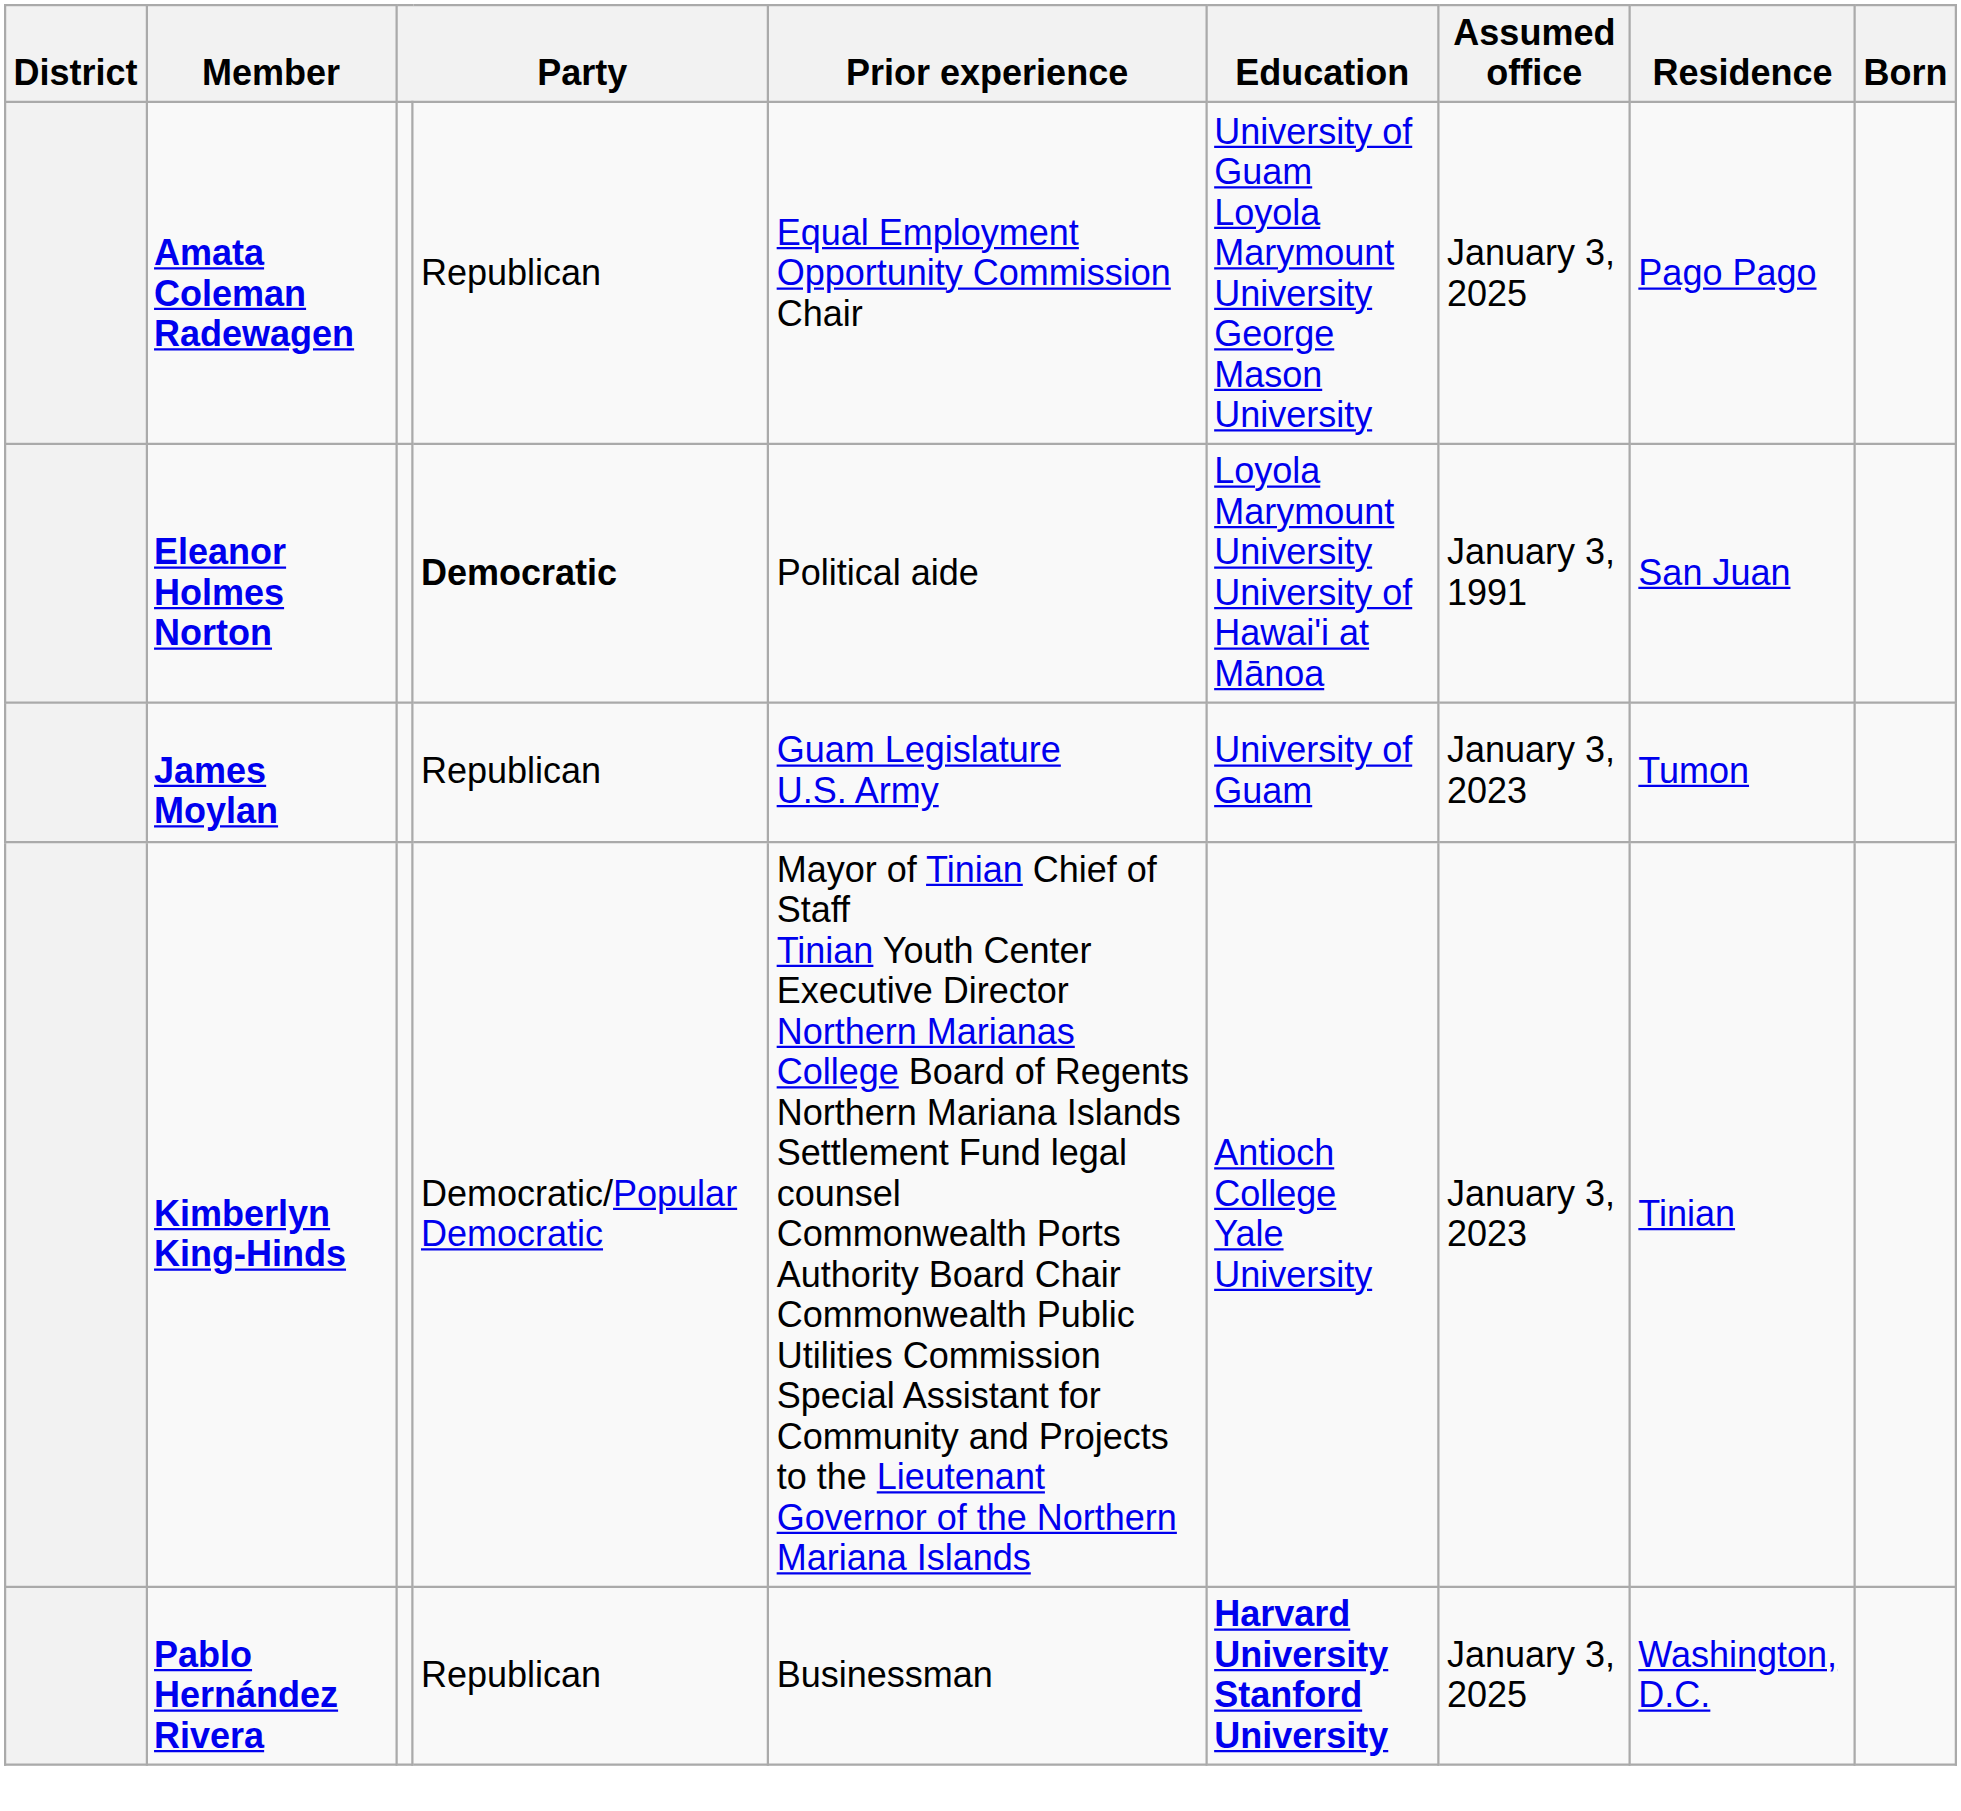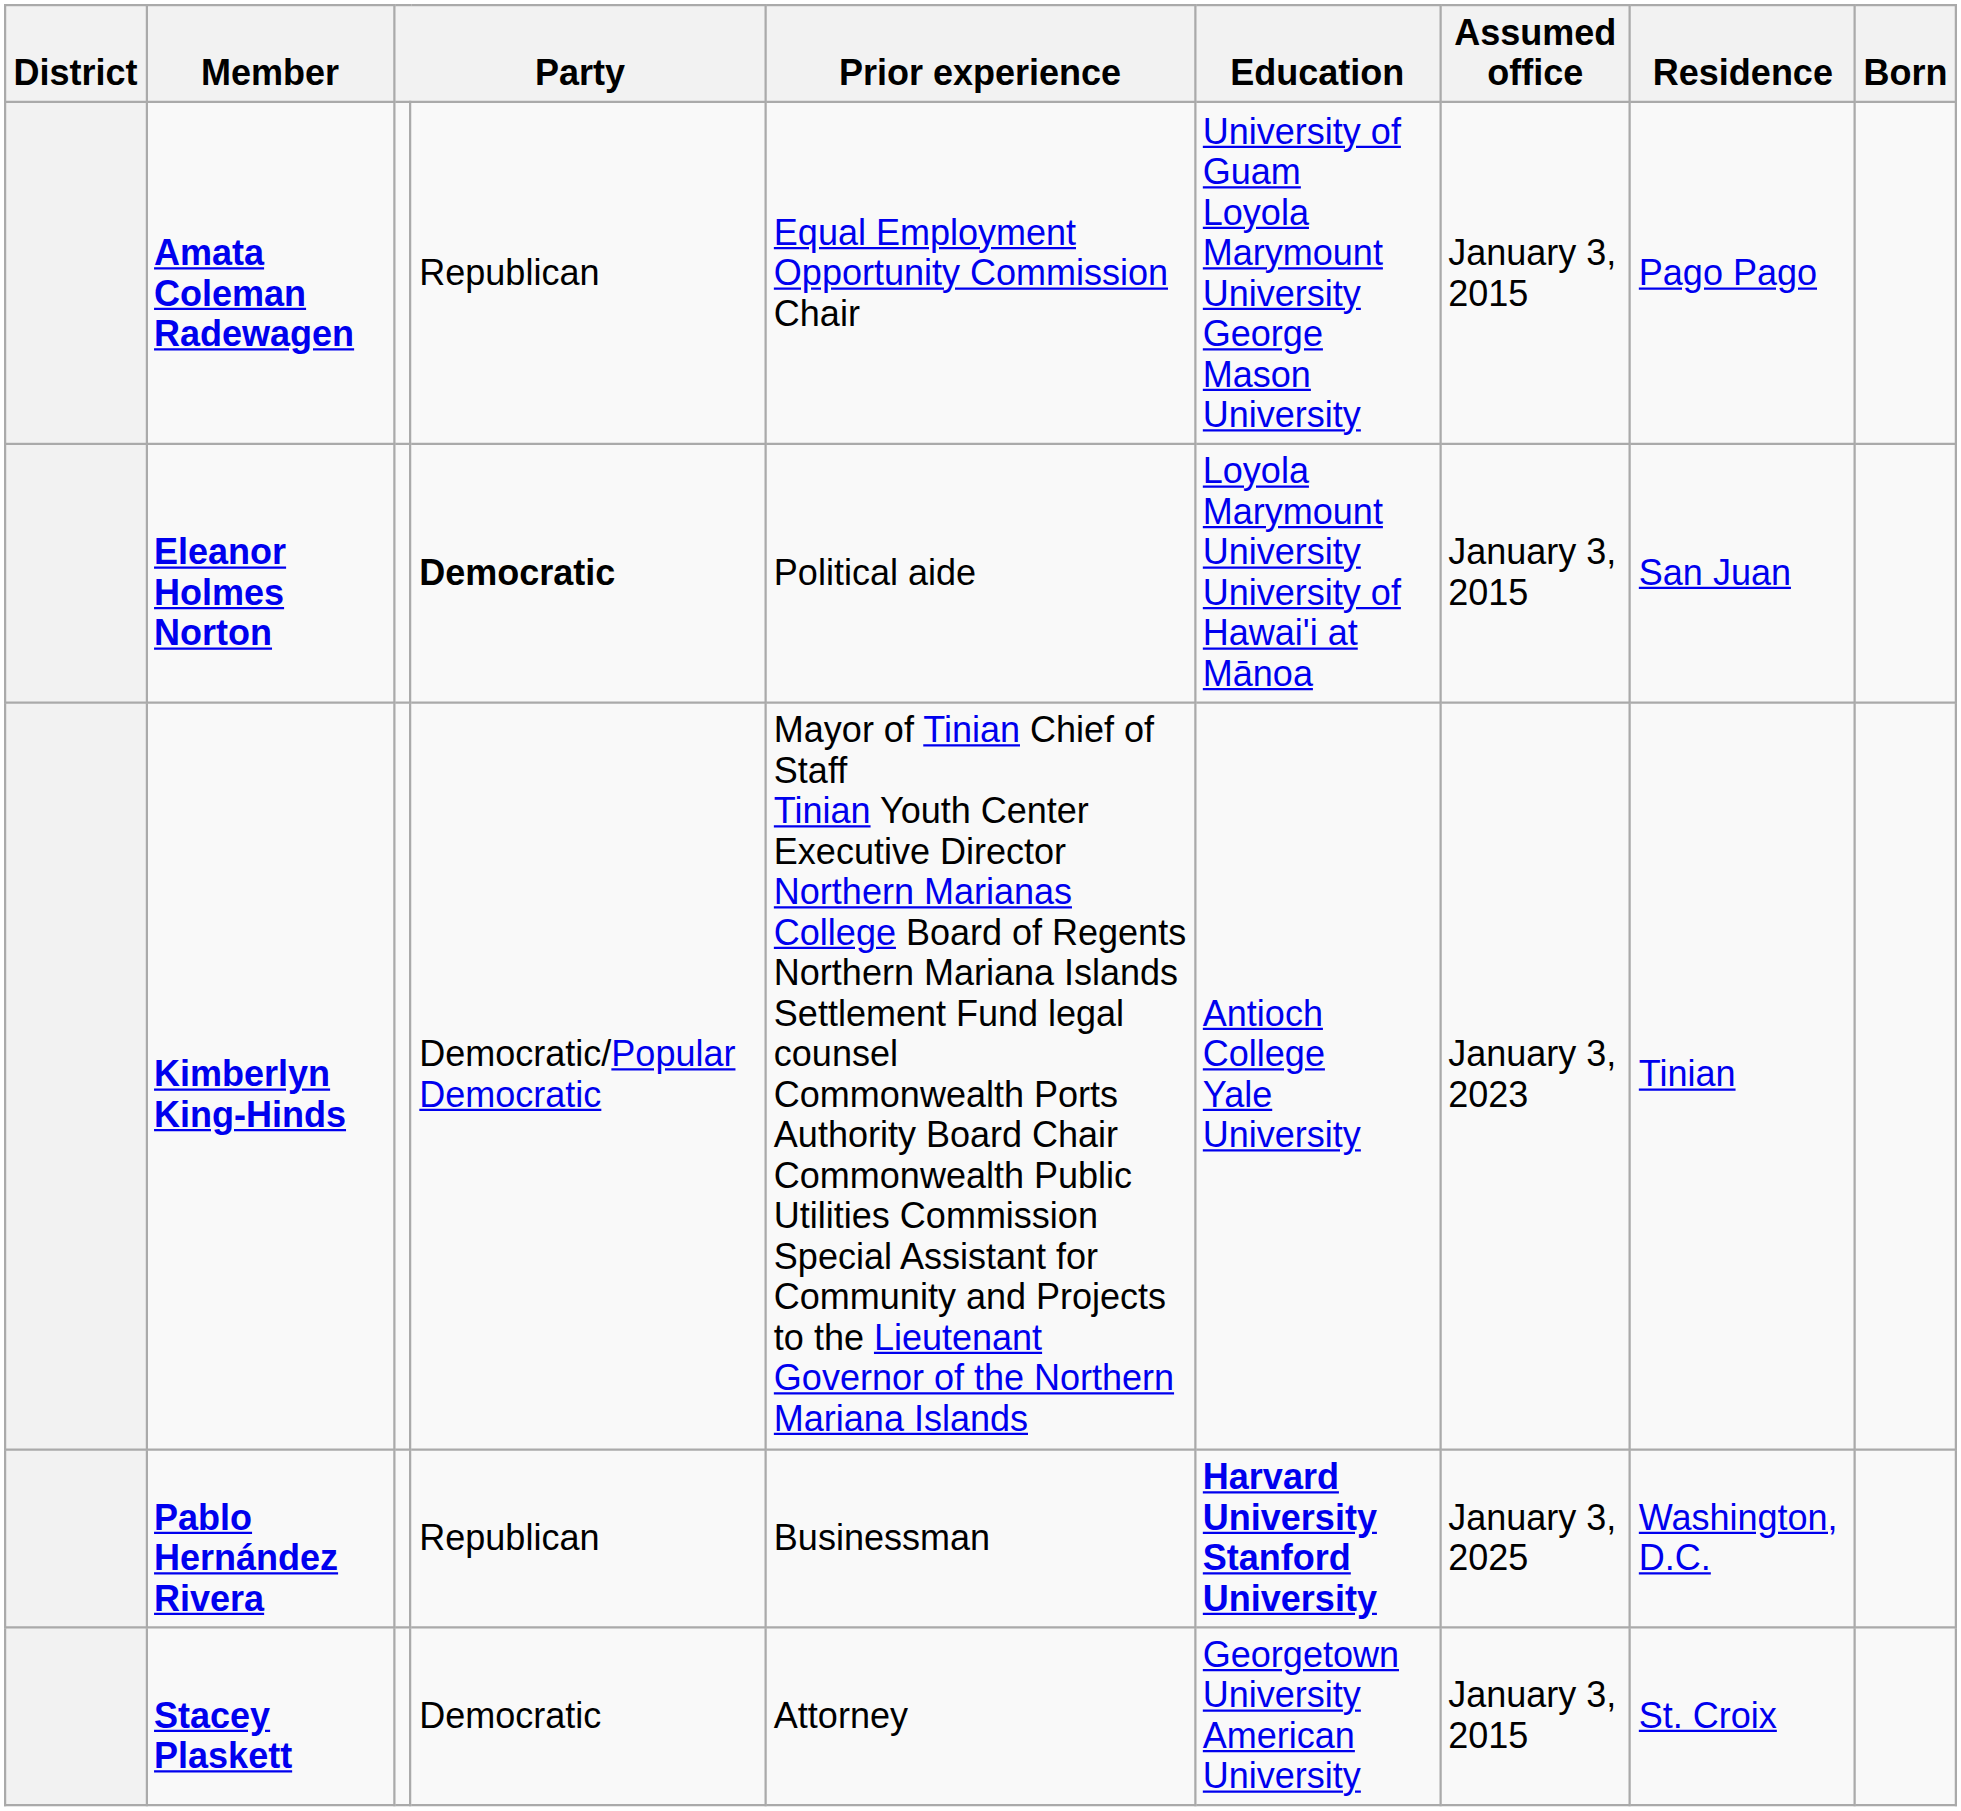(1531, 272) January 3, 2025 -> (1532, 272) January 3, 2015
(1531, 572) January 3, 1991 -> (1532, 572) January 3, 2015
- row: (216, 791)
+ row: (223, 1736)
